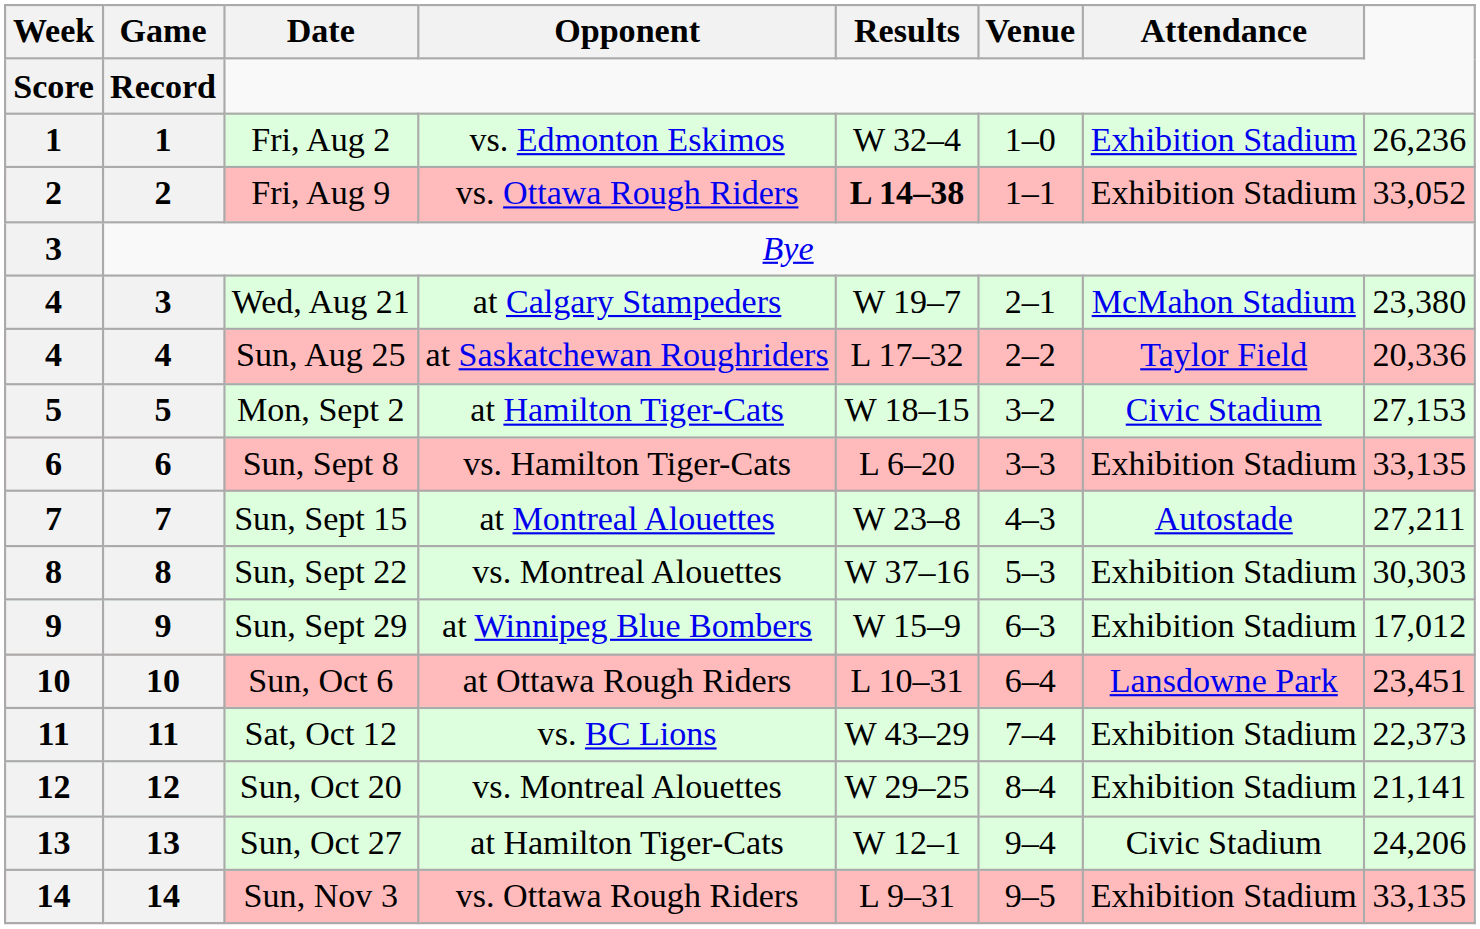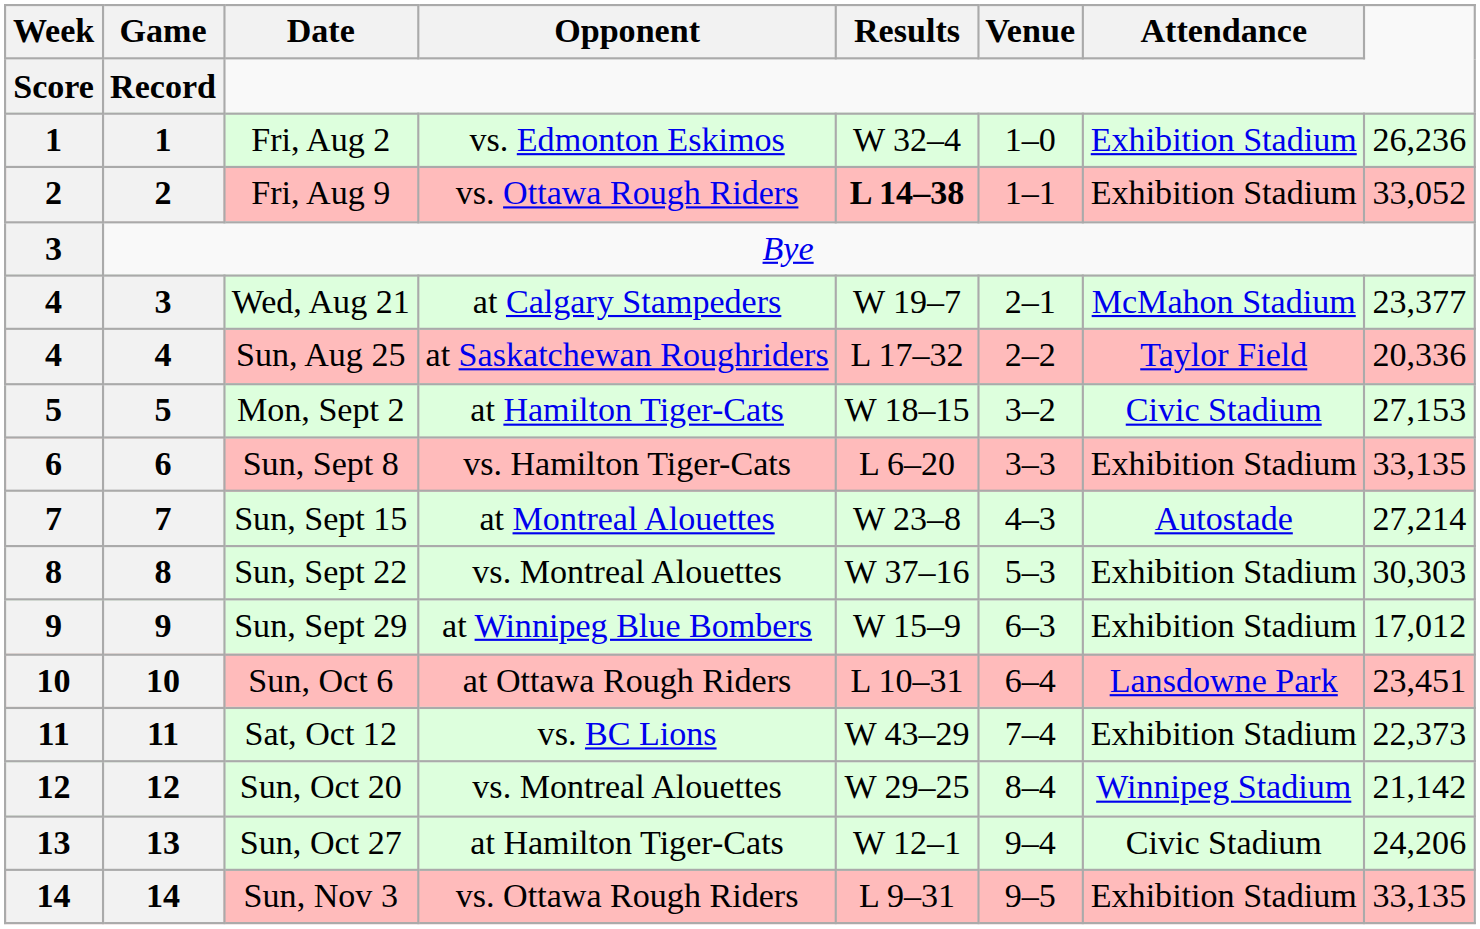(1419, 301) 23,380 -> (1419, 301) 23,377
(1419, 517) 27,211 -> (1419, 517) 27,214
(1224, 788) Exhibition Stadium -> (1224, 788) Winnipeg Stadium
(1419, 788) 21,141 -> (1419, 788) 21,142
